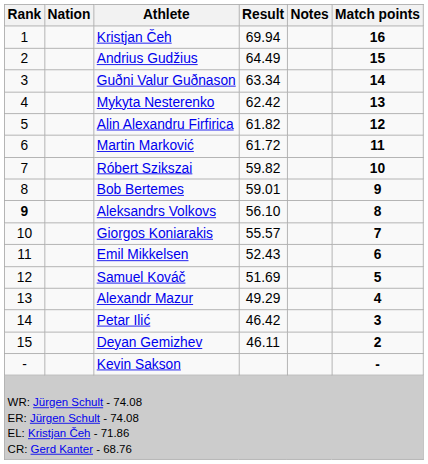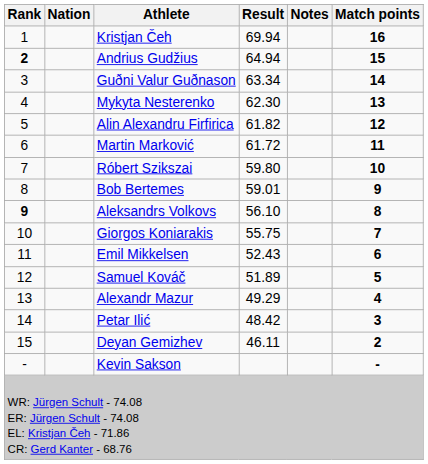(24, 59) normal -> (24, 59) bold
(263, 59) 64.49 -> (263, 59) 64.94
(263, 102) 62.42 -> (263, 102) 62.30
(263, 168) 59.82 -> (263, 168) 59.80
(263, 233) 55.57 -> (263, 233) 55.75
(263, 277) 51.69 -> (263, 277) 51.89
(263, 320) 46.42 -> (263, 320) 48.42
